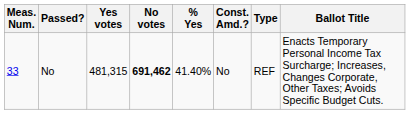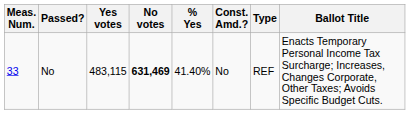(108, 71) 481,315 -> (108, 71) 483,115
(151, 71) 691,462 -> (151, 71) 631,469
